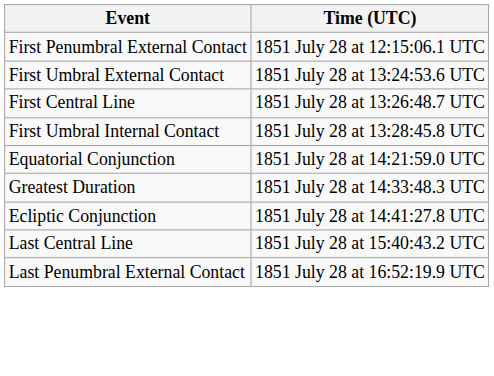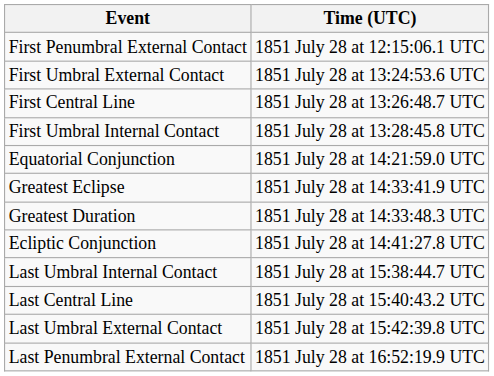+ row: (67, 187)
+ row: (113, 272)
+ row: (115, 328)
